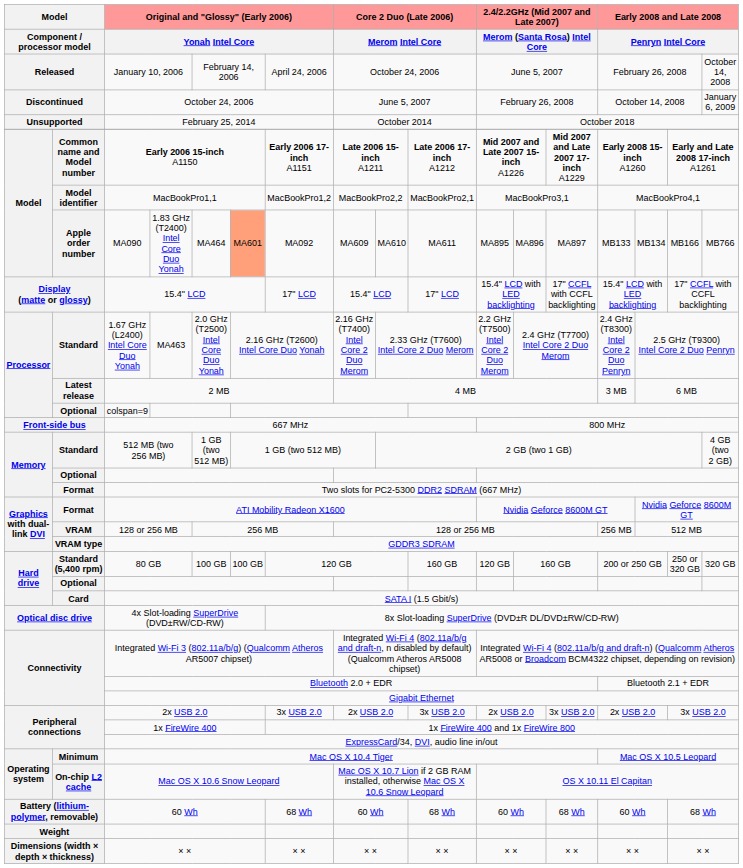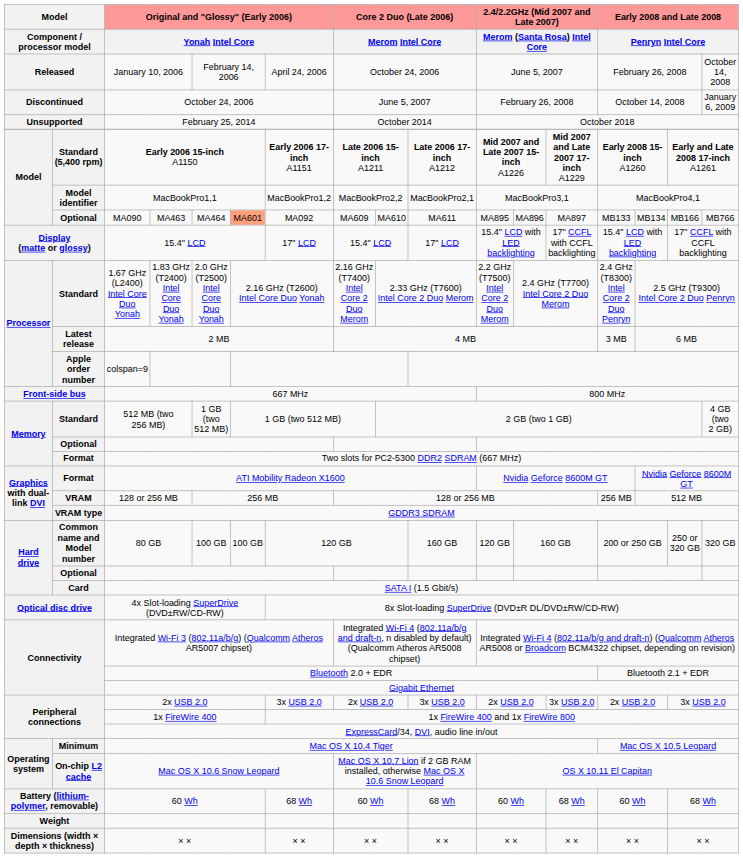(79, 157) Common name and Model number -> (79, 157) Standard (5,400 rpm)
(79, 243) Apple order number -> (79, 217) Optional
(171, 243) 1.83 GHz (T2400) Intel Core Duo Yonah -> (171, 217) MA463
(171, 345) MA463 -> (171, 293) 1.83 GHz (T2400) Intel Core Duo Yonah
(79, 411) Optional -> (79, 369) Apple order number
(79, 564) Standard (5,400 rpm) -> (79, 543) Common name and Model number
